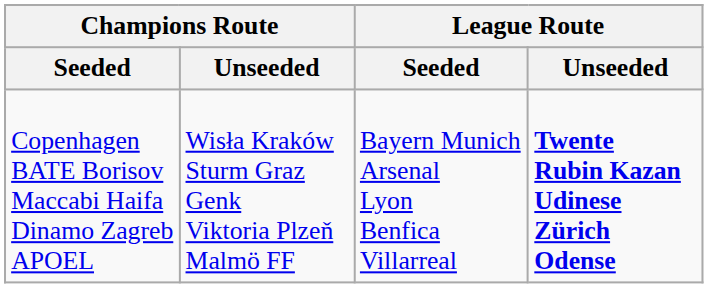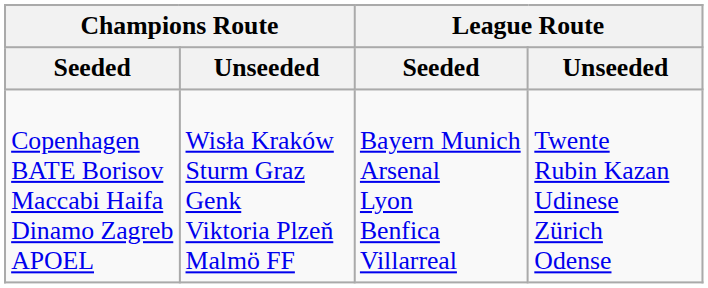(608, 200) bold -> (602, 200) normal
